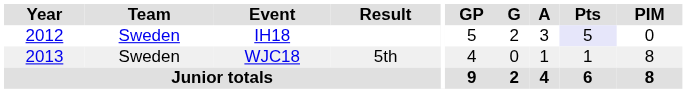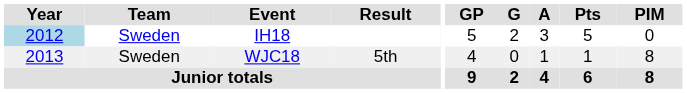(44, 35) no background -> (44, 35) lightblue background
(588, 35) lavender background -> (588, 35) no background
